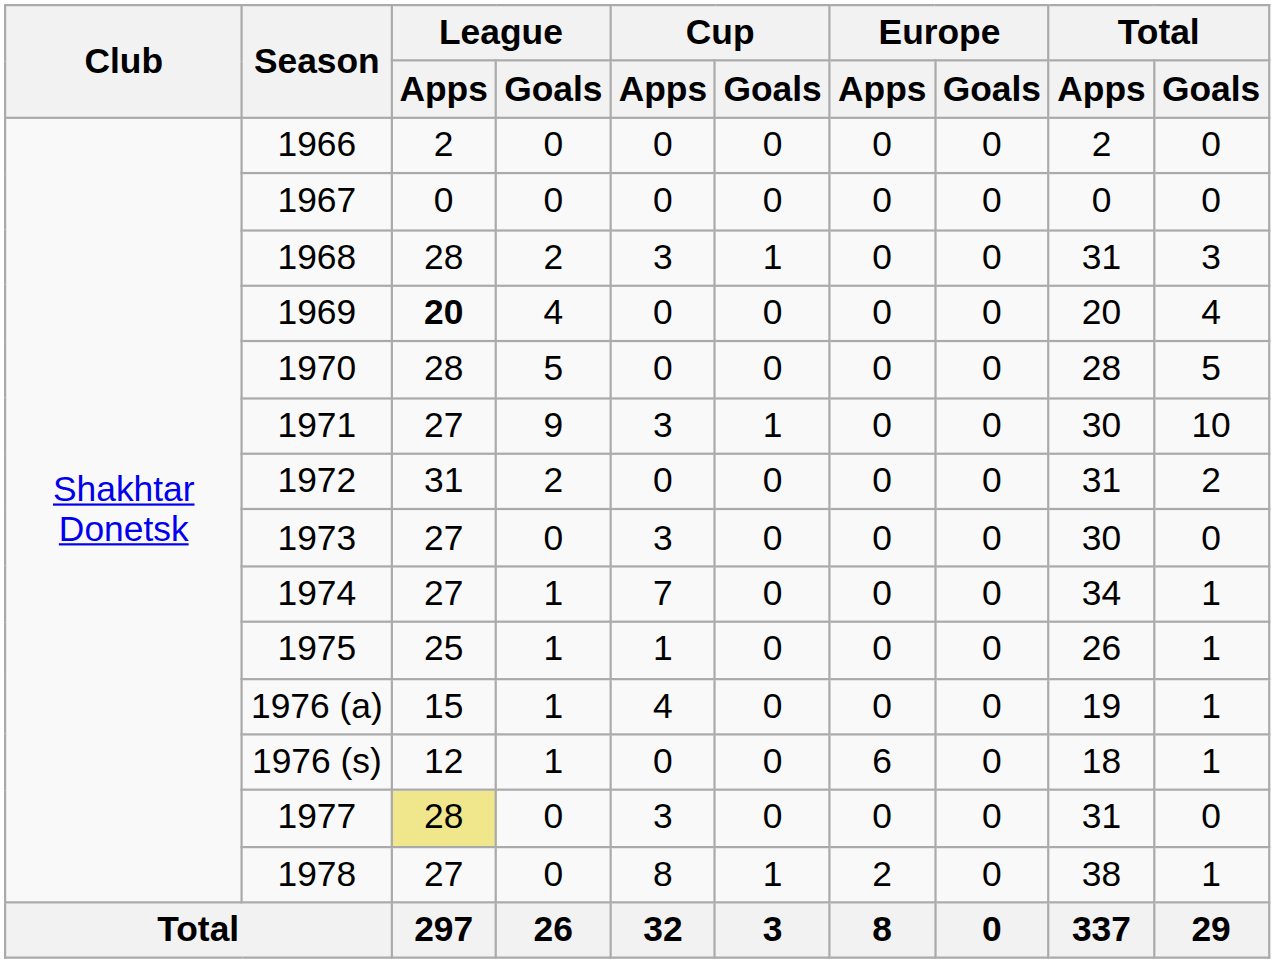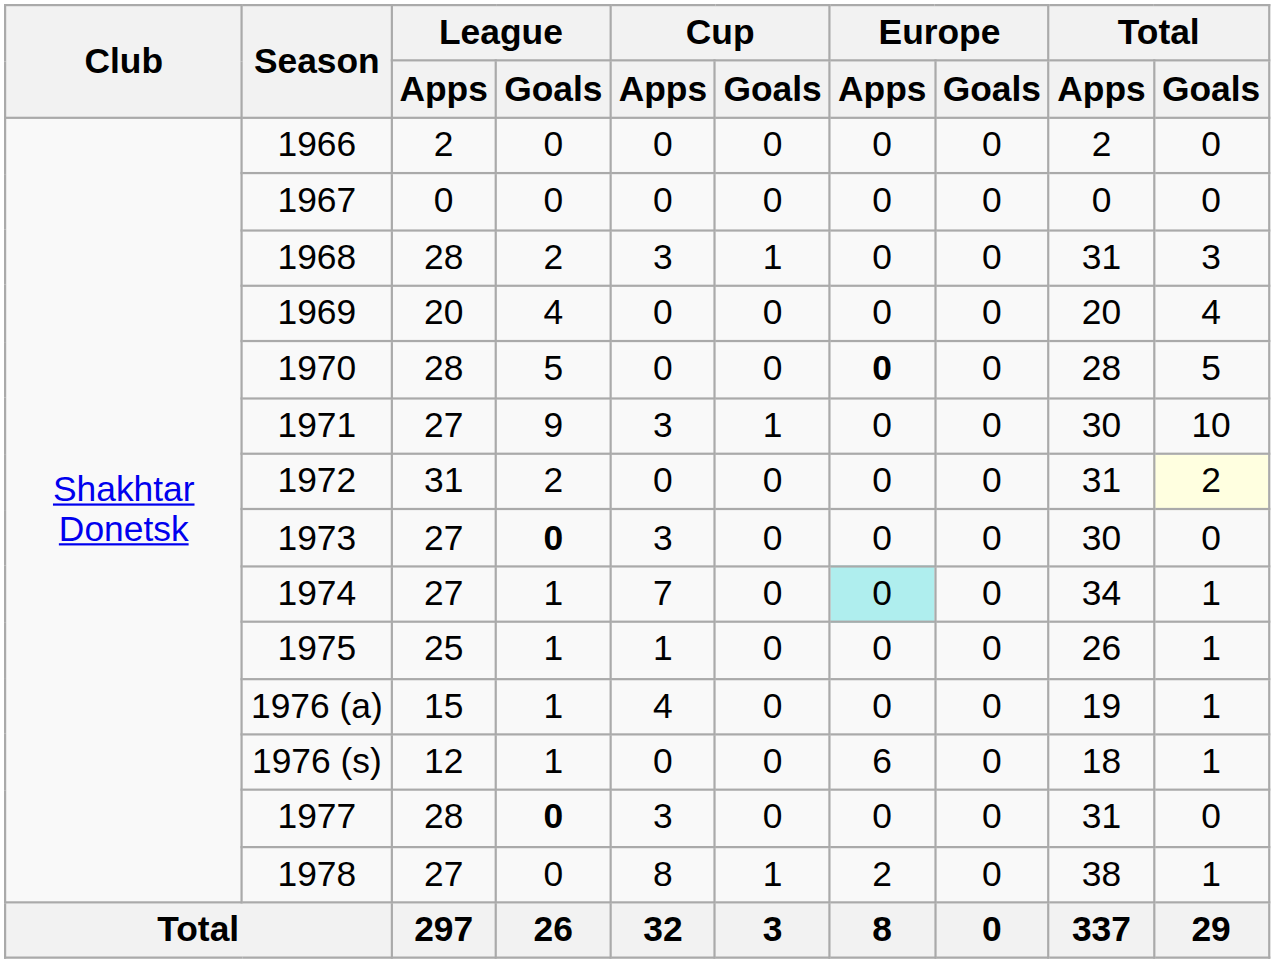(444, 312) bold -> (444, 312) normal
(882, 369) normal -> (882, 369) bold
(1211, 481) no background -> (1211, 481) lightyellow background
(553, 537) normal -> (553, 537) bold
(882, 593) no background -> (882, 593) paleturquoise background
(444, 817) khaki background -> (444, 817) no background
(553, 817) normal -> (553, 817) bold
